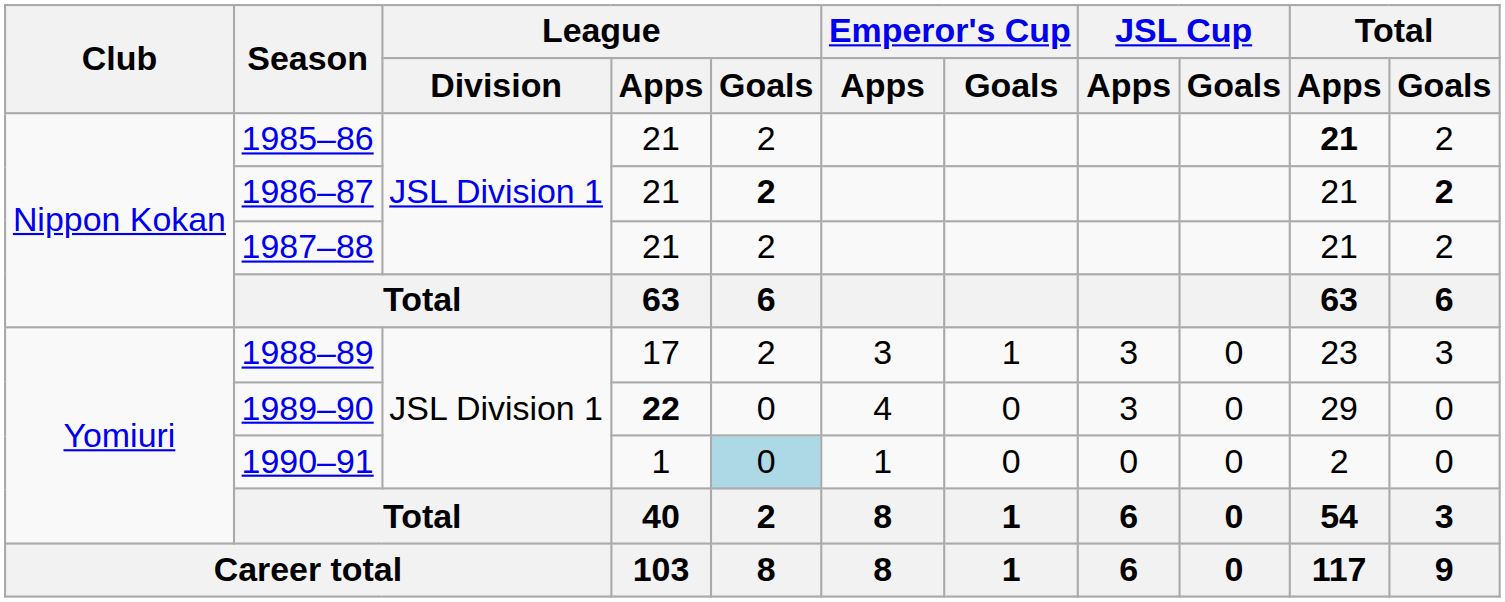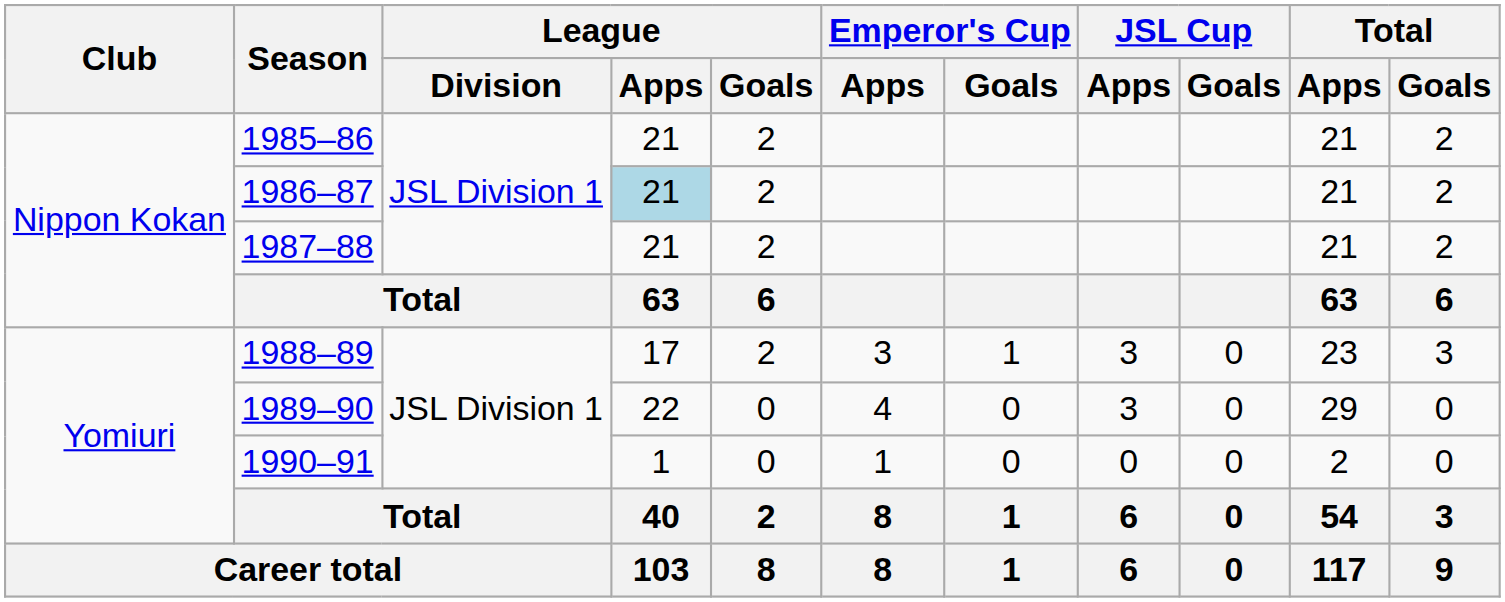(1339, 138) bold -> (1339, 138) normal
(661, 192) no background -> (661, 192) lightblue background
(766, 192) bold -> (766, 192) normal
(1444, 192) bold -> (1444, 192) normal
(661, 407) bold -> (661, 407) normal
(766, 461) lightblue background -> (766, 461) no background
